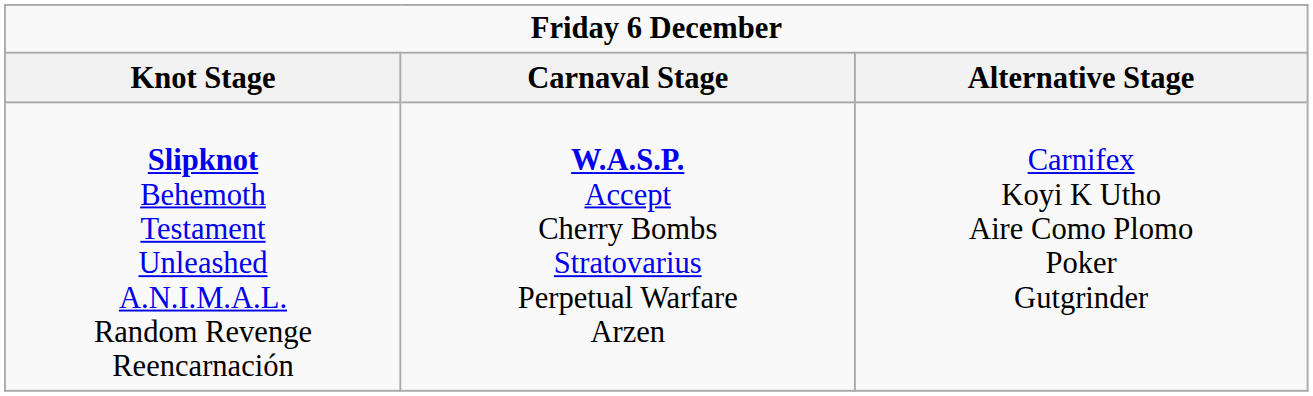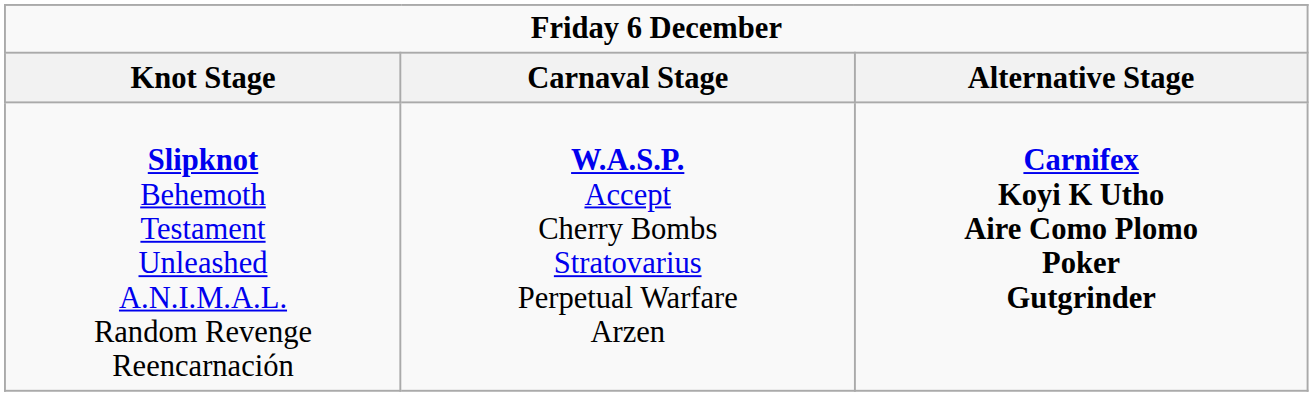(1081, 228) normal -> (1081, 228) bold
